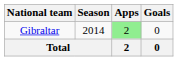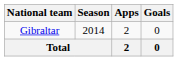(127, 30) lightgreen background -> (127, 30) no background
